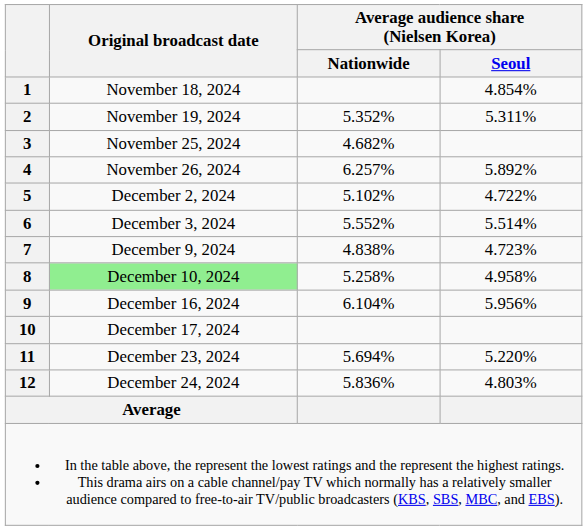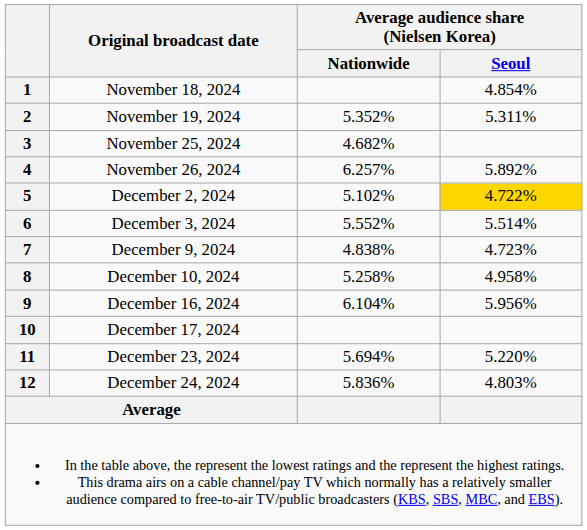(511, 196) no background -> (511, 196) gold background
(173, 276) lightgreen background -> (173, 276) no background
